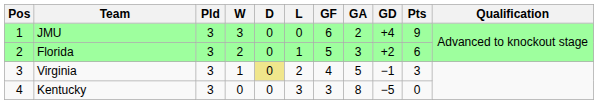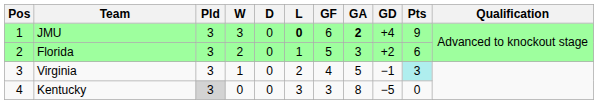(299, 33) normal -> (299, 33) bold
(358, 33) normal -> (358, 33) bold
(269, 71) khaki background -> (269, 71) no background
(417, 71) no background -> (417, 71) paleturquoise background
(210, 90) no background -> (210, 90) lightgrey background
